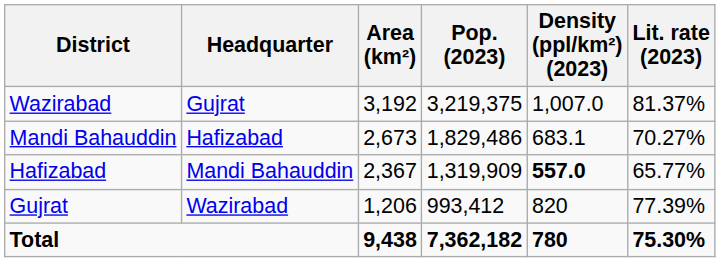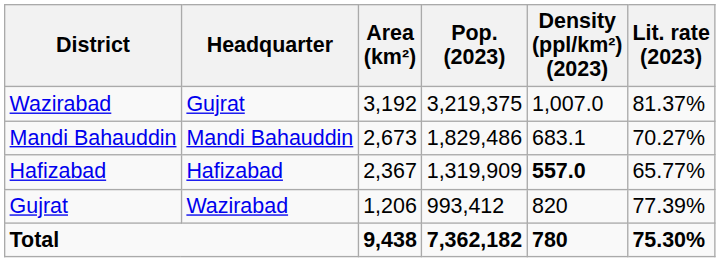(235, 137) Hafizabad -> (270, 137) Mandi Bahauddin
(270, 171) Mandi Bahauddin -> (235, 171) Hafizabad
